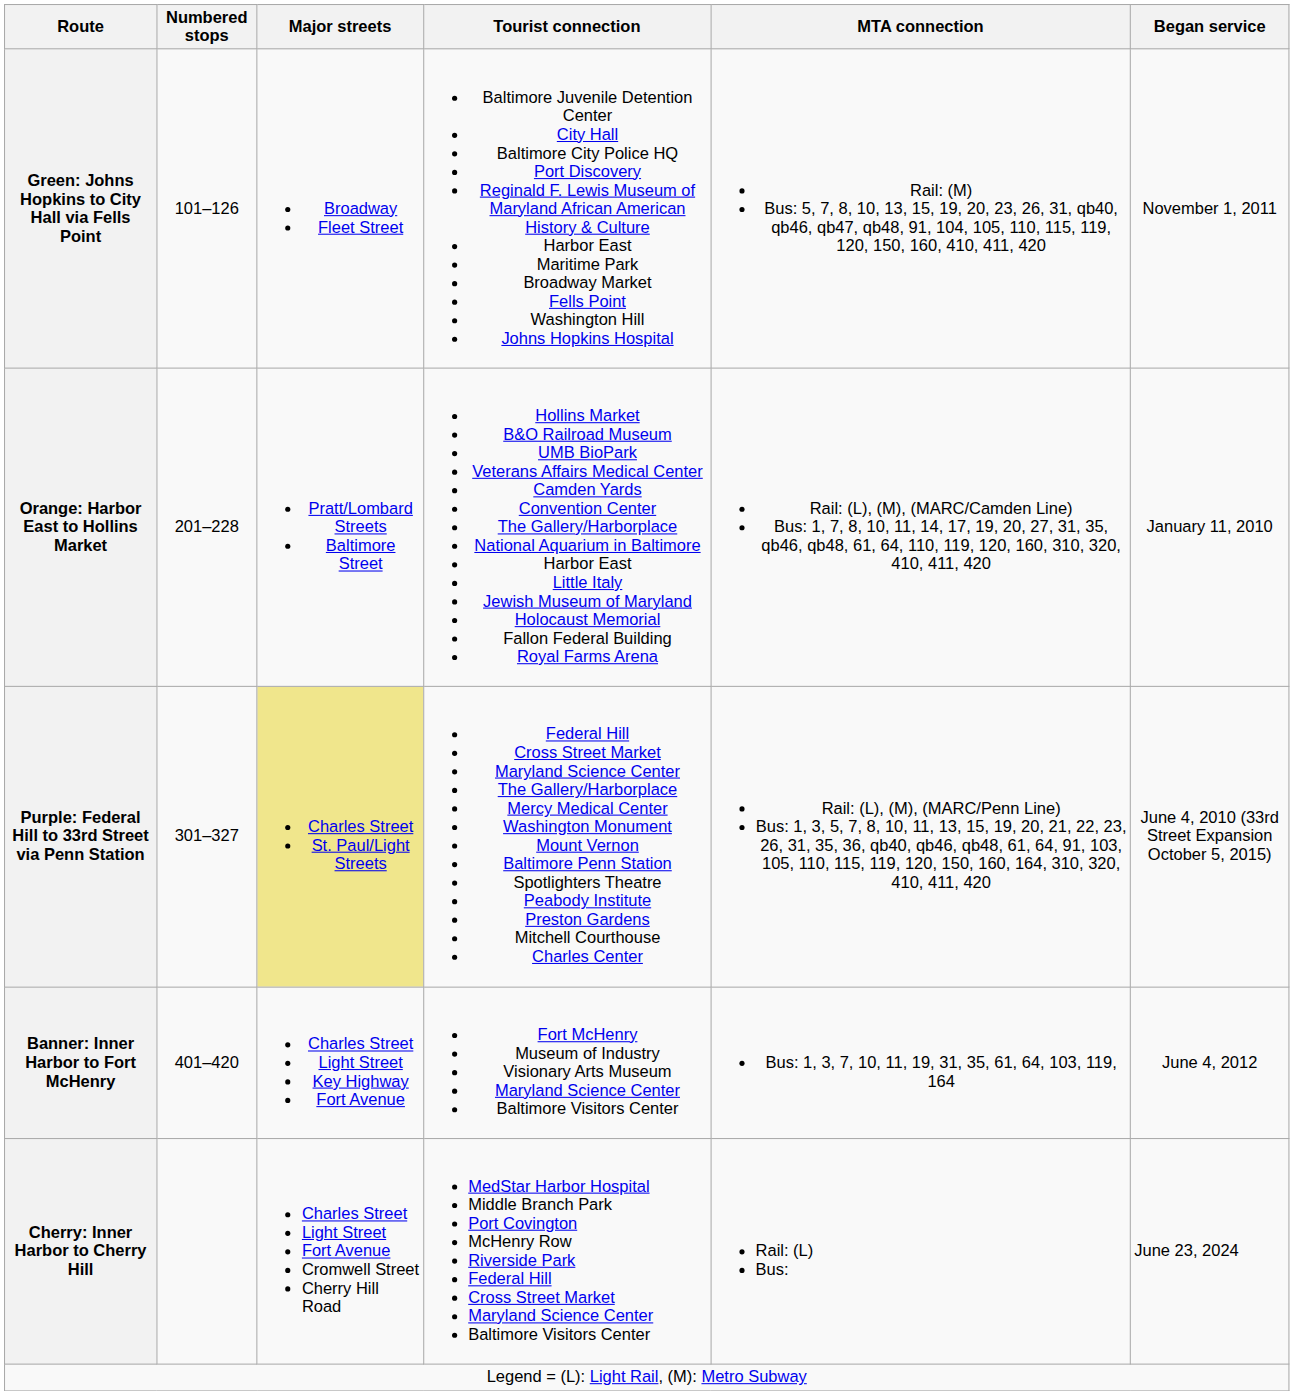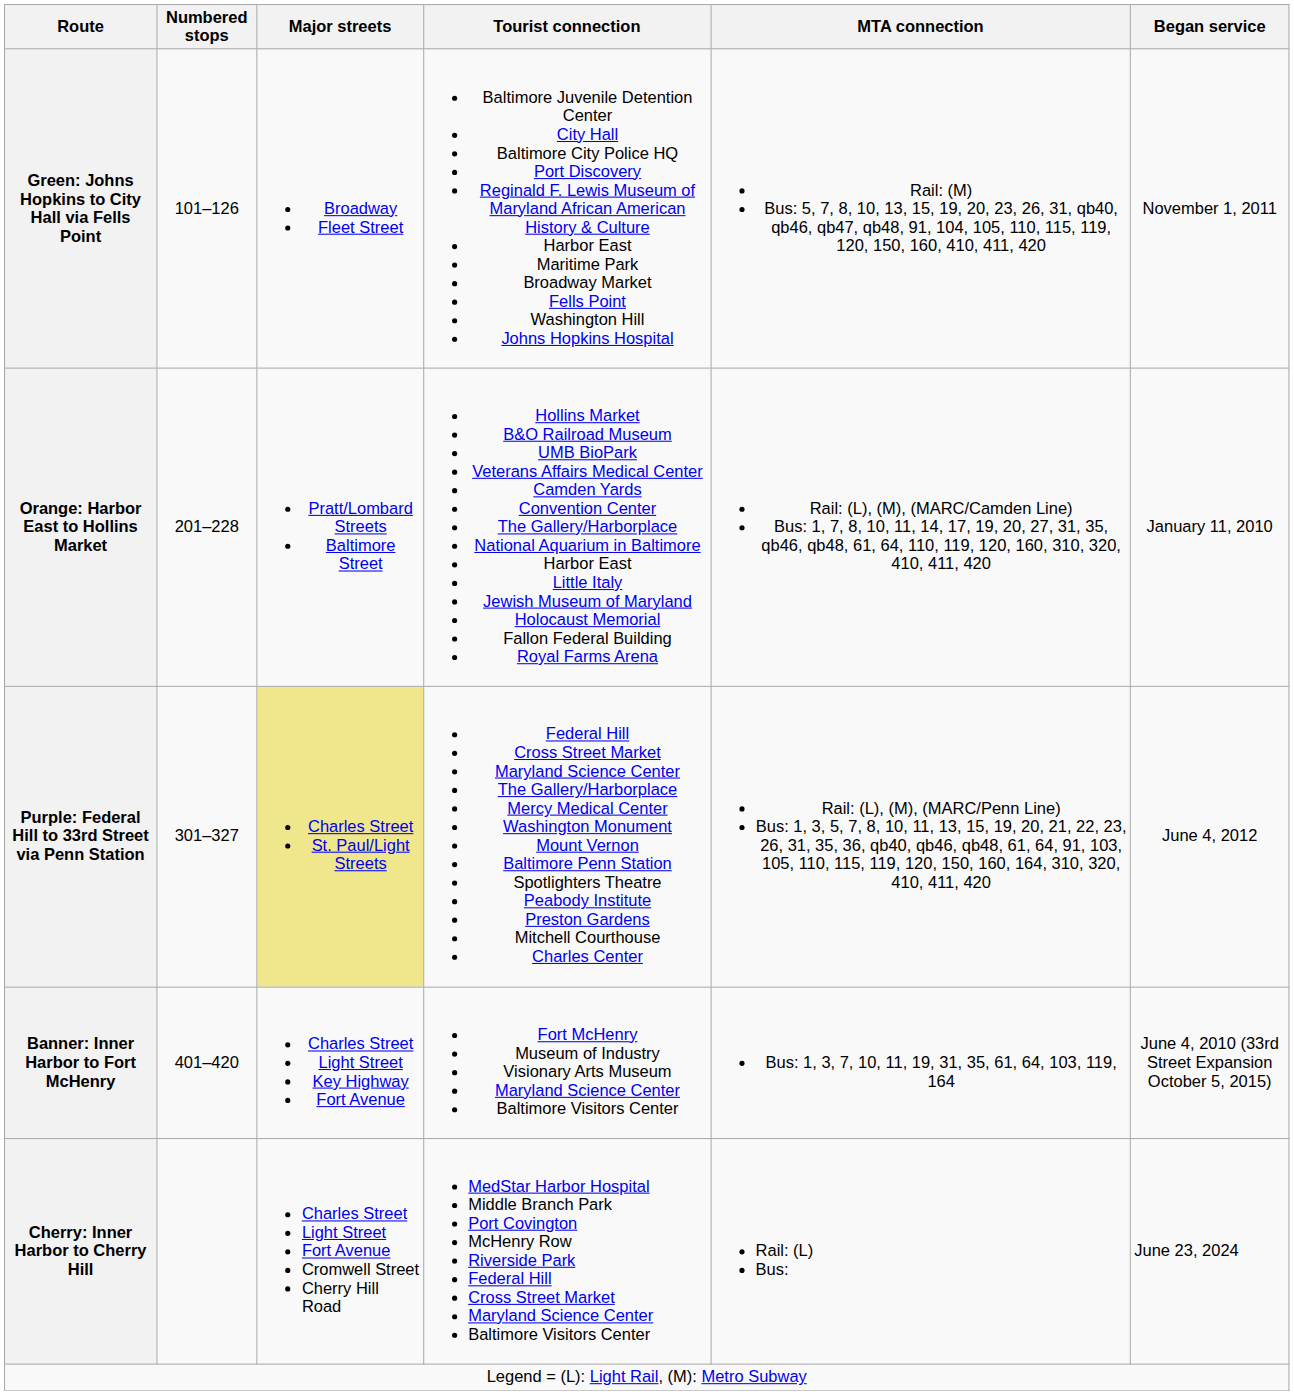(1210, 836) June 4, 2010 (33rd Street Expansion October 5, 2015) -> (1210, 836) June 4, 2012
(1210, 1062) June 4, 2012 -> (1210, 1062) June 4, 2010 (33rd Street Expansion October 5, 2015)
